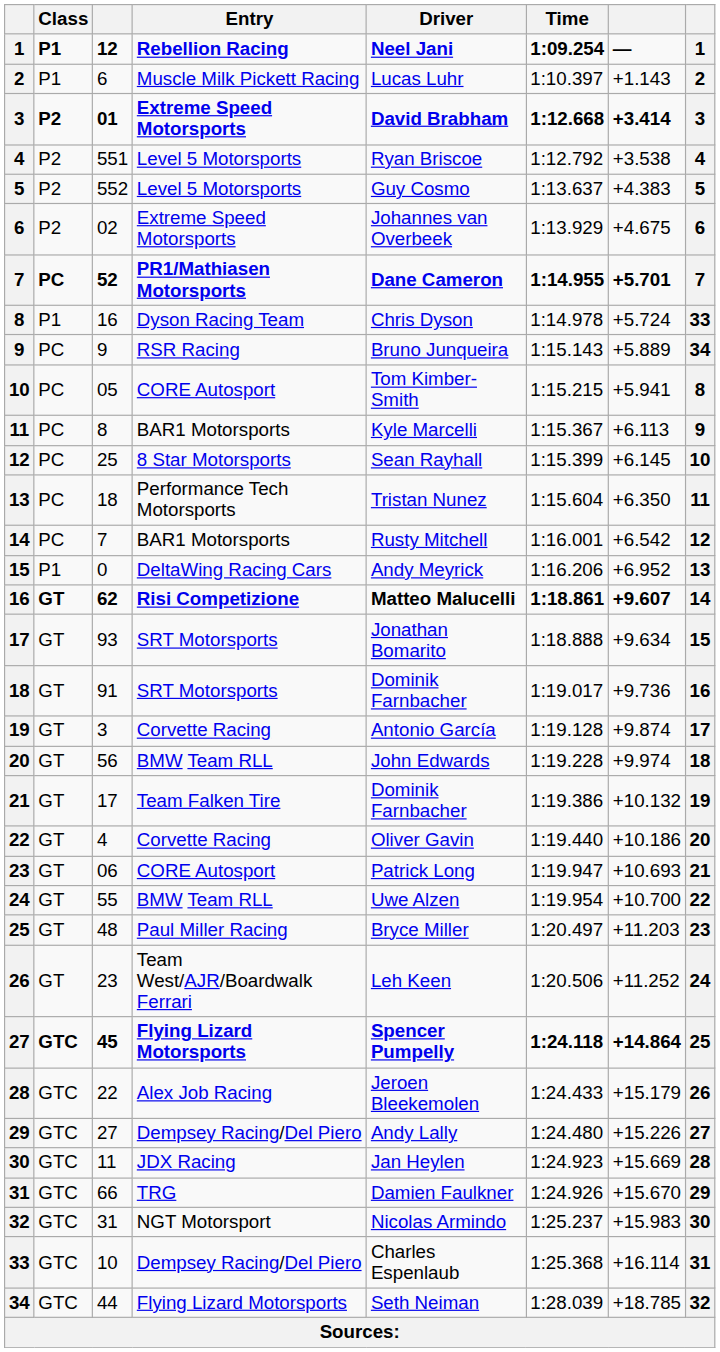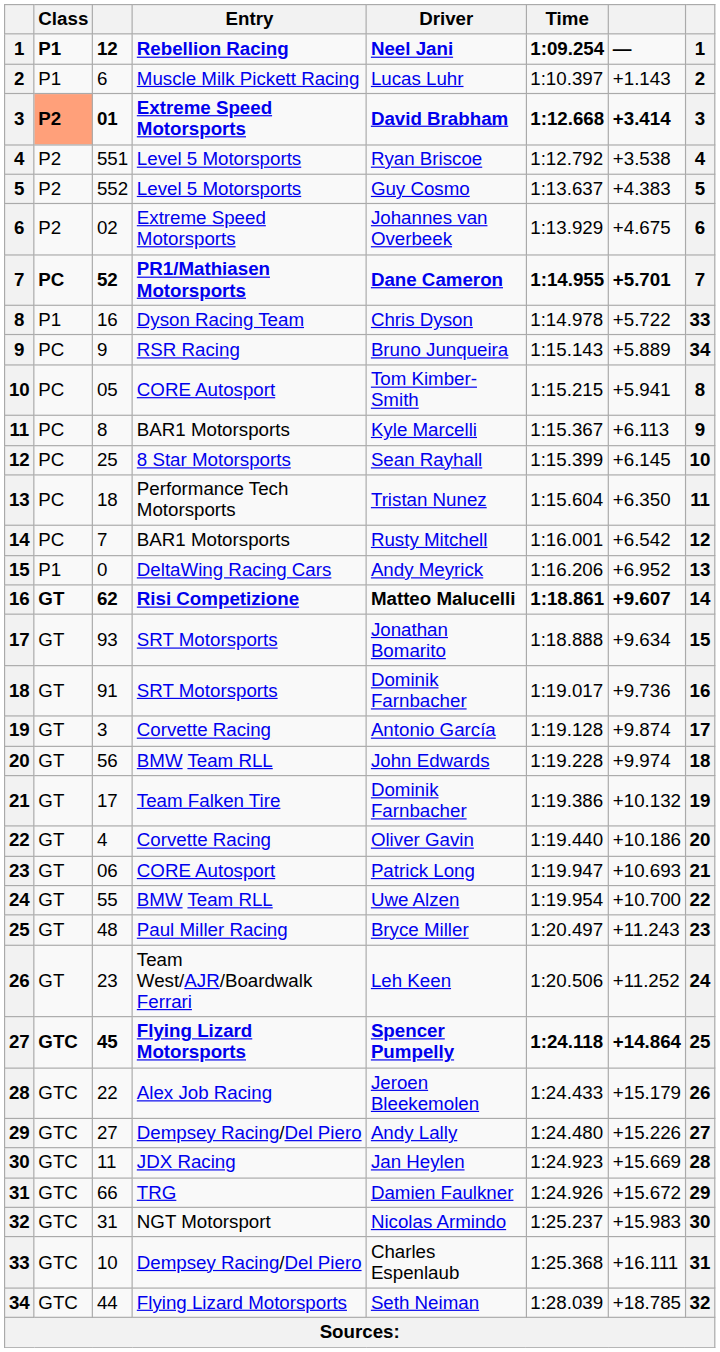(50, 118) no background -> (50, 118) lightsalmon background
(642, 320) +5.724 -> (642, 320) +5.722
(646, 930) +11.203 -> (646, 930) +11.243
(647, 1192) +15.670 -> (647, 1192) +15.672
(646, 1262) +16.114 -> (646, 1262) +16.111
